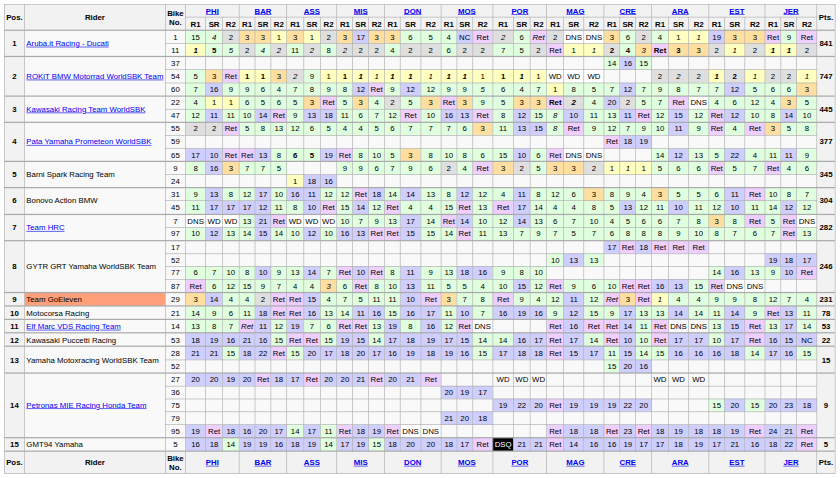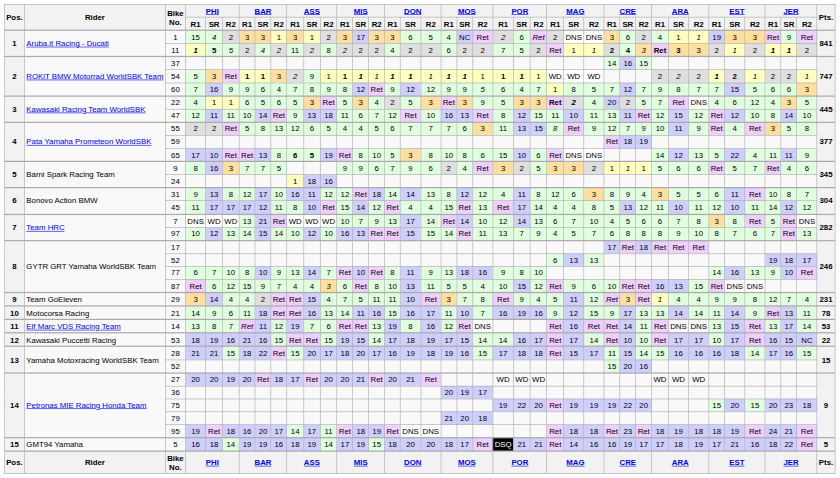(735, 89) 12 -> (735, 89) 15
(555, 115) 8 -> (555, 115) 11
(555, 234) 7 -> (555, 234) 4
(555, 260) 10 -> (555, 260) 6
(54, 299) lightsalmon background -> (54, 299) no background
(555, 299) 12 -> (555, 299) 5
